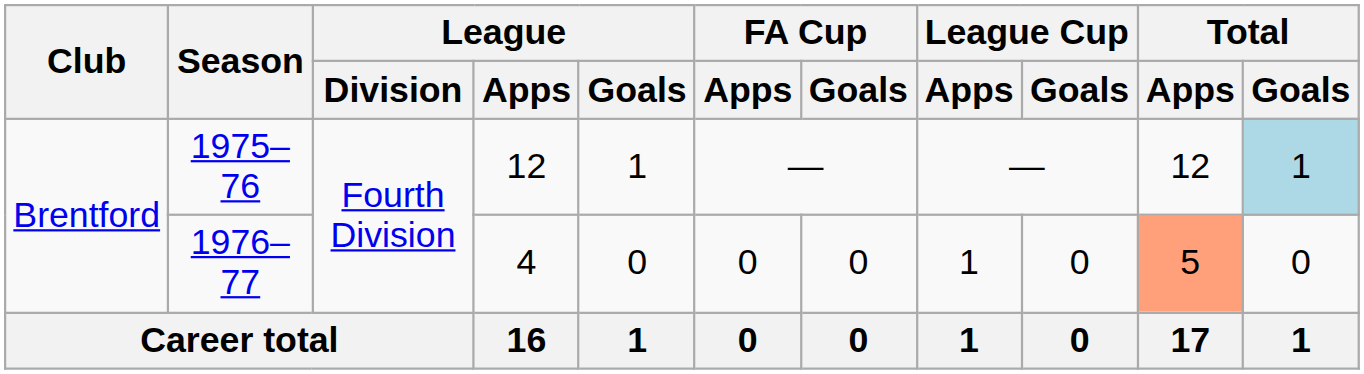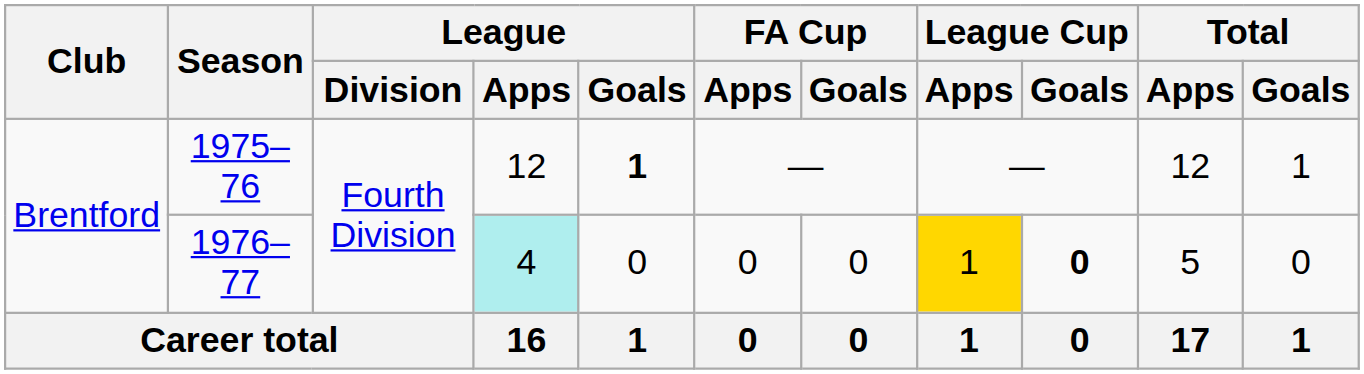(637, 166) normal -> (637, 166) bold
(1301, 166) lightblue background -> (1301, 166) no background
(526, 262) no background -> (526, 262) paleturquoise background
(969, 262) no background -> (969, 262) gold background
(1080, 262) normal -> (1080, 262) bold
(1190, 262) lightsalmon background -> (1190, 262) no background
